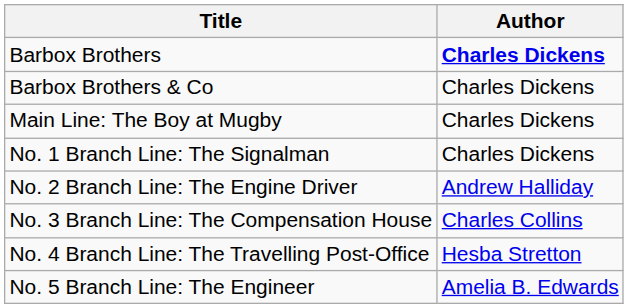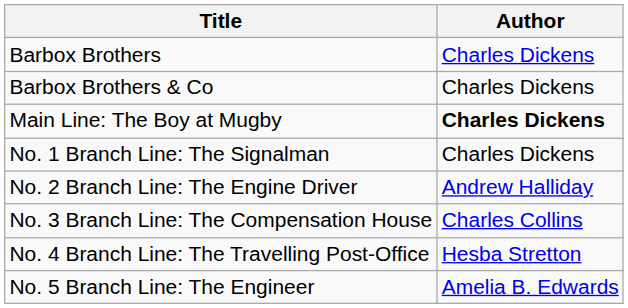(523, 54) bold -> (518, 54) normal
(518, 120) normal -> (523, 120) bold
